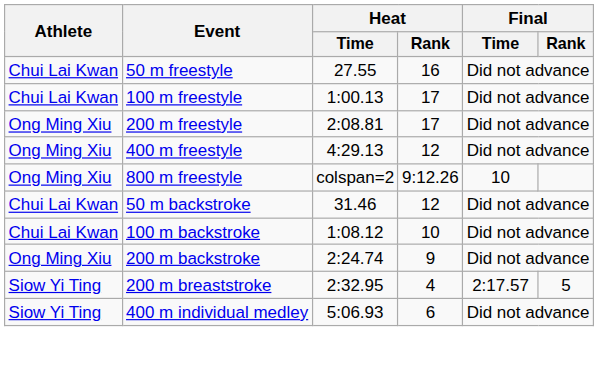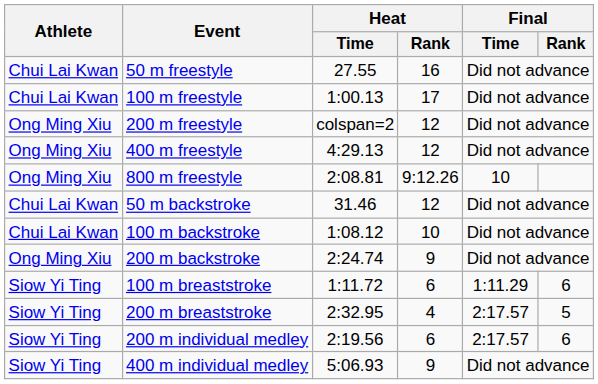(355, 124) 2:08.81 -> (355, 124) colspan=2
(430, 124) 17 -> (430, 124) 12
(355, 178) colspan=2 -> (355, 178) 2:08.81
+ row: (199, 285)
+ row: (217, 339)
(430, 312) 6 -> (430, 366) 9
